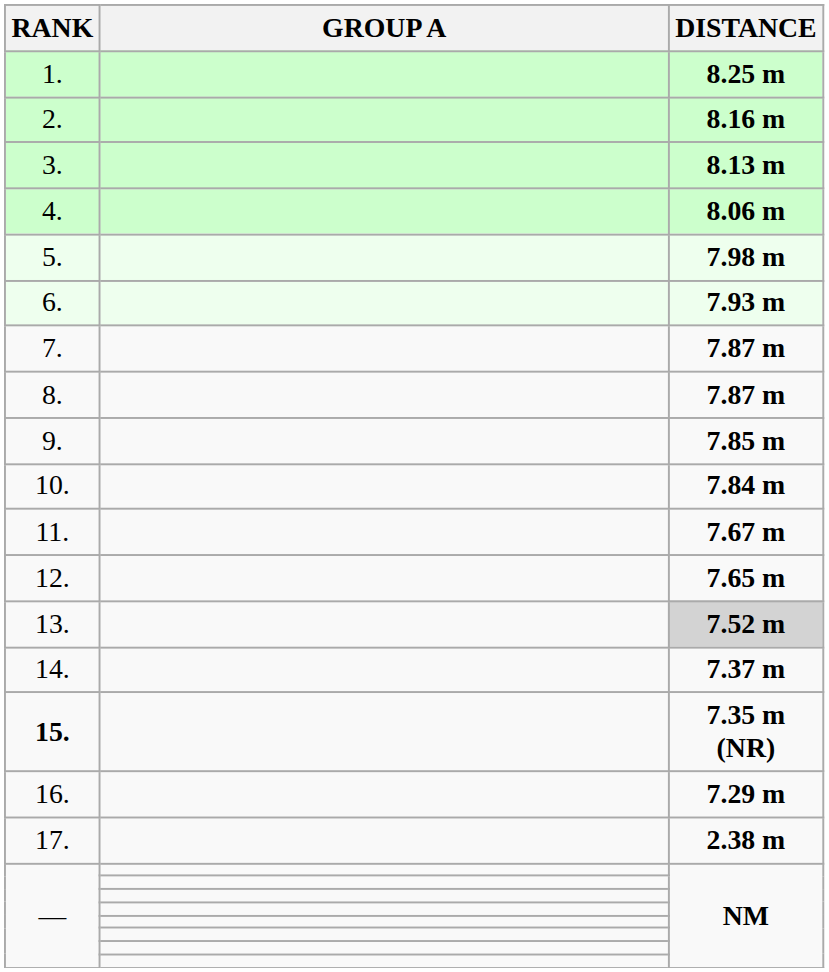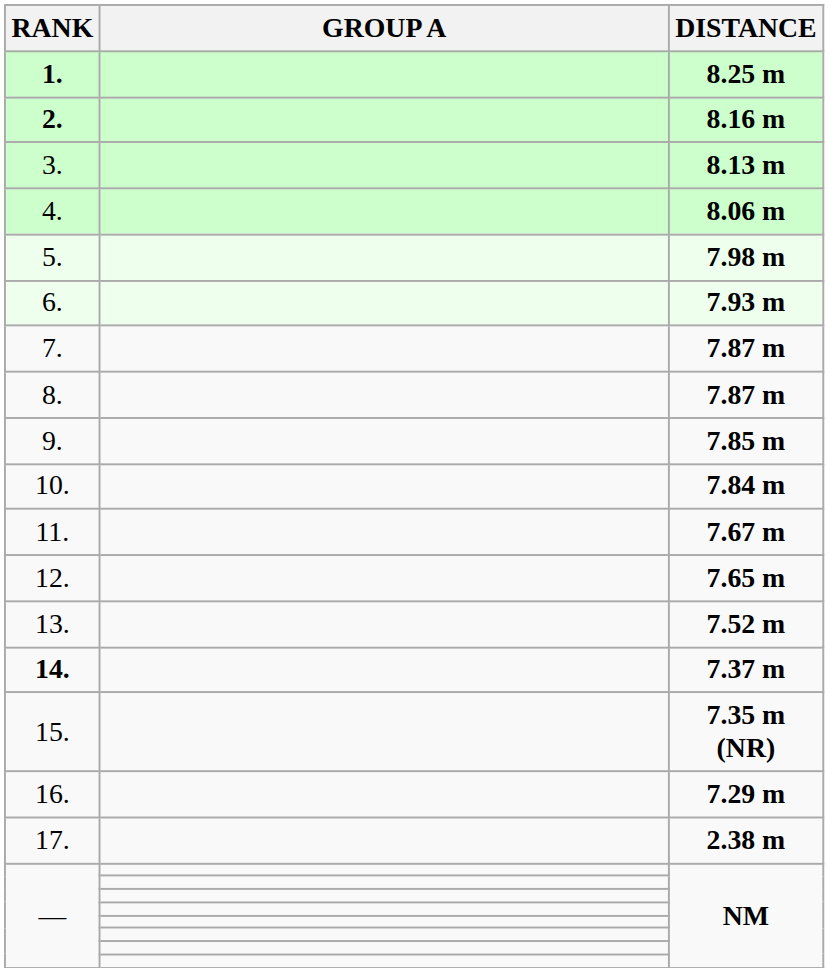(52, 73) normal -> (52, 73) bold
(52, 119) normal -> (52, 119) bold
(746, 623) lightgrey background -> (746, 623) no background
(52, 669) normal -> (52, 669) bold
(52, 731) bold -> (52, 731) normal
